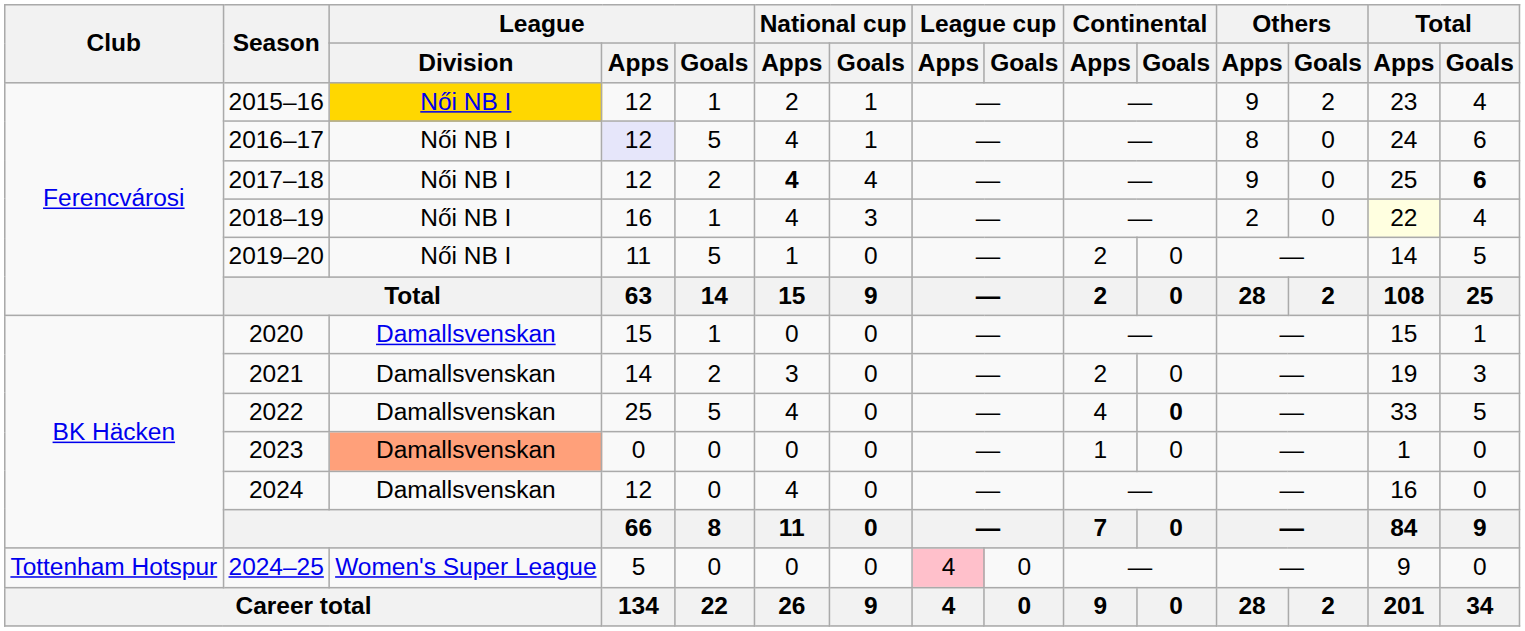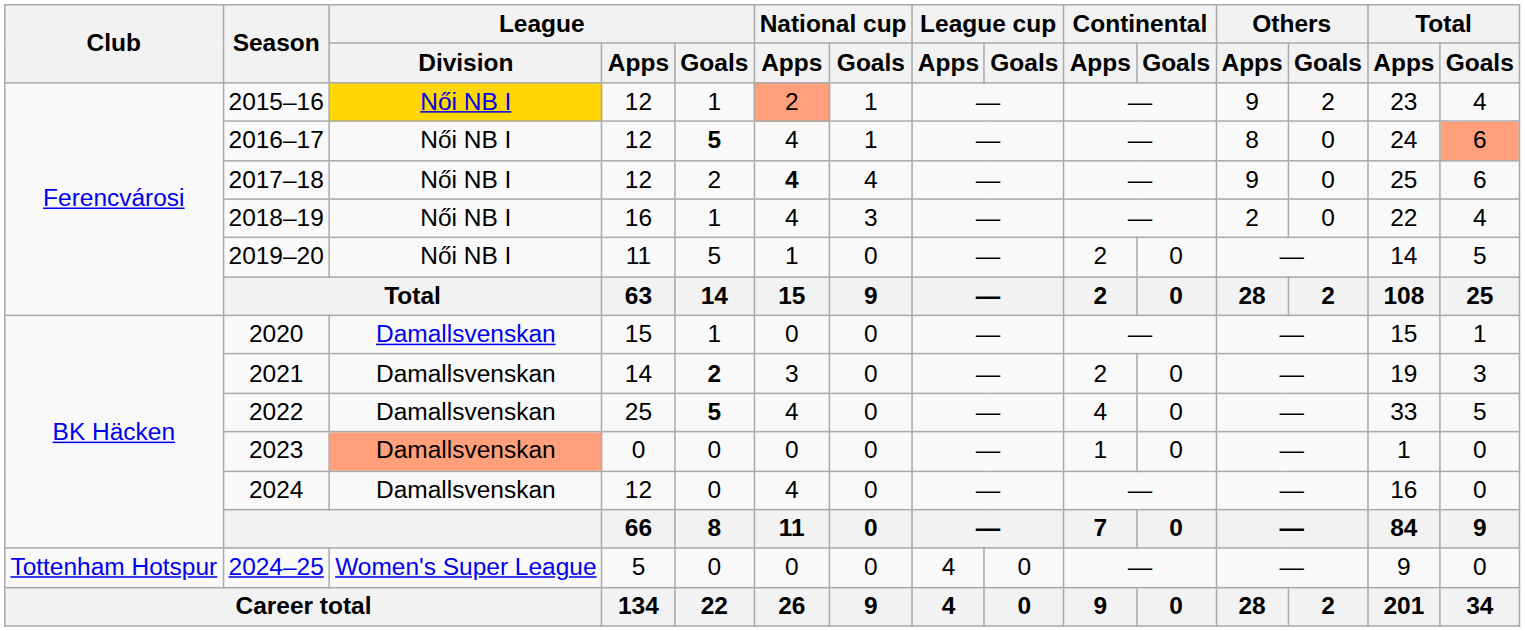(792, 101) no background -> (792, 101) lightsalmon background
(638, 140) lavender background -> (638, 140) no background
(714, 140) normal -> (714, 140) bold
(1480, 140) no background -> (1480, 140) lightsalmon background
(1480, 179) bold -> (1480, 179) normal
(1404, 218) lightyellow background -> (1404, 218) no background
(714, 373) normal -> (714, 373) bold
(714, 412) normal -> (714, 412) bold
(1176, 412) bold -> (1176, 412) normal
(948, 567) pink background -> (948, 567) no background
